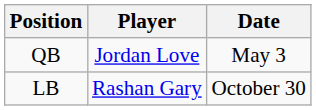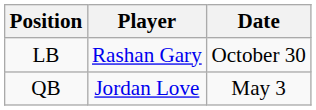rows swapped: (46, 54) <-> (46, 88)
